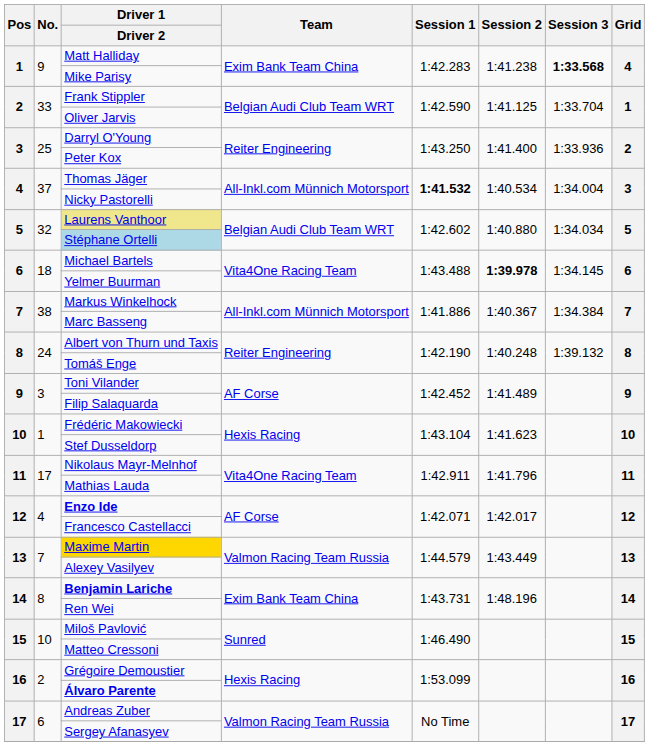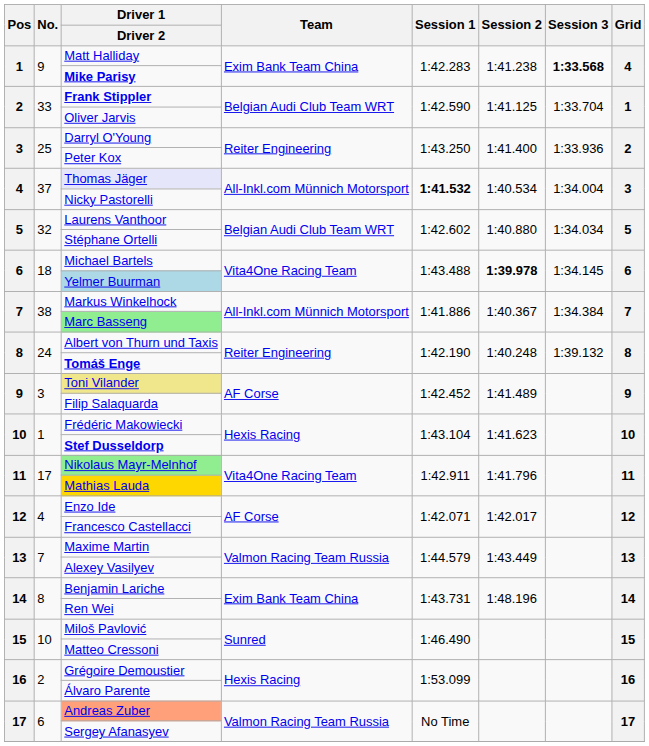(98, 77) normal -> (100, 77) bold
(105, 97) normal -> (108, 97) bold
(106, 179) no background -> (106, 179) lavender background
(115, 220) khaki background -> (115, 220) no background
(111, 240) lightblue background -> (111, 240) no background
(112, 281) no background -> (112, 281) lightblue background
(106, 322) no background -> (106, 322) lightgreen background
(100, 363) normal -> (102, 363) bold
(102, 384) no background -> (102, 384) khaki background
(110, 445) normal -> (114, 445) bold
(130, 466) no background -> (130, 466) lightgreen background
(107, 486) no background -> (107, 486) gold background
(91, 506) bold -> (90, 506) normal
(107, 547) gold background -> (107, 547) no background
(118, 588) bold -> (114, 588) normal
(110, 691) bold -> (107, 691) normal
(107, 711) no background -> (107, 711) lightsalmon background
